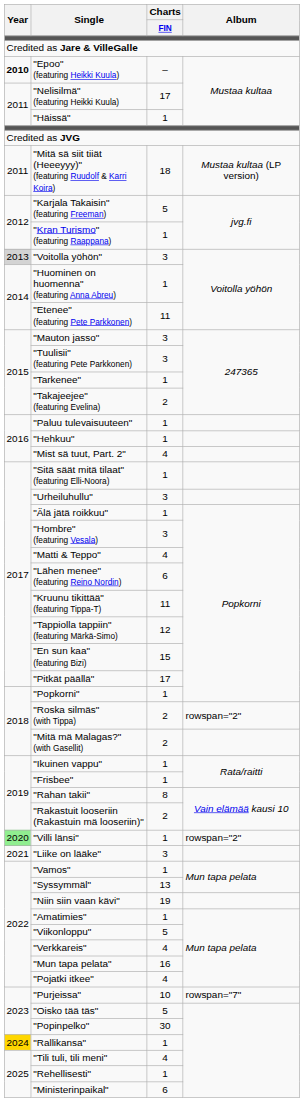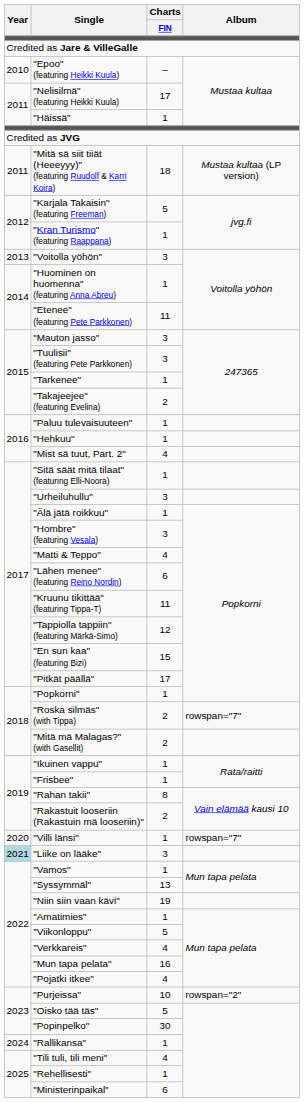(18, 69) bold -> (18, 69) normal
(18, 256) lightgrey background -> (18, 256) no background
(213, 715) rowspan="2" -> (213, 715) rowspan="7"
(18, 837) lightgreen background -> (18, 837) no background
(213, 837) rowspan="2" -> (213, 837) rowspan="7"
(18, 853) no background -> (18, 853) lightblue background
(213, 995) rowspan="7" -> (213, 995) rowspan="2"
(18, 1042) gold background -> (18, 1042) no background
